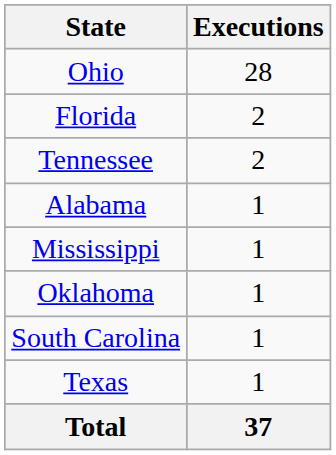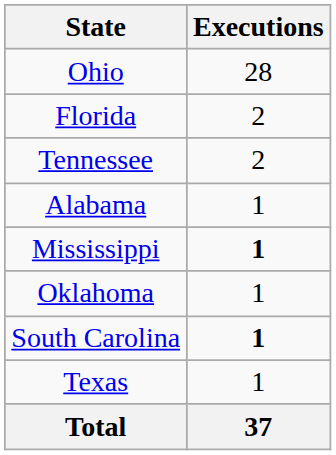(258, 248) normal -> (258, 248) bold
(258, 337) normal -> (258, 337) bold
